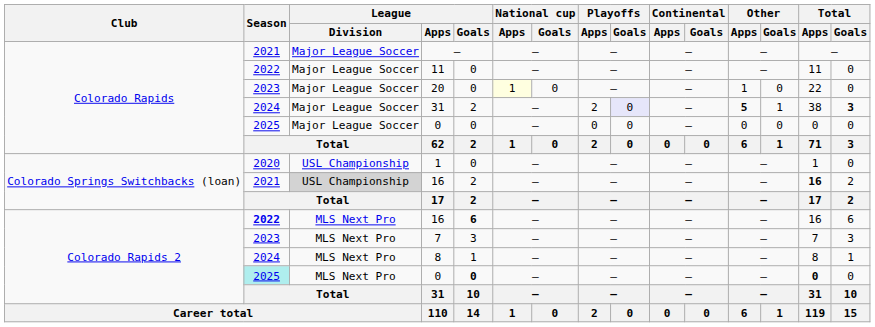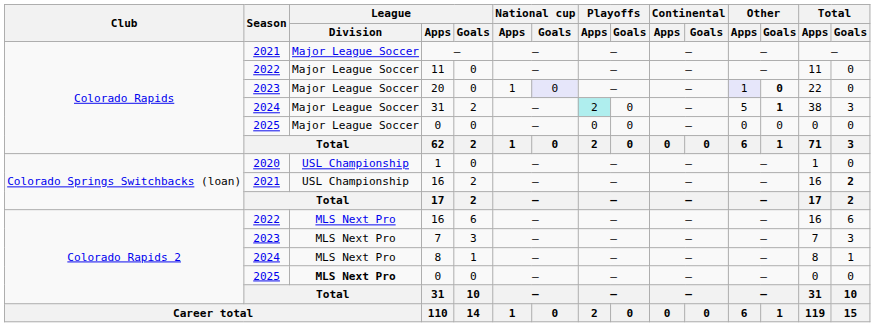(512, 88) lightyellow background -> (512, 88) no background
(555, 88) no background -> (555, 88) lavender background
(744, 88) no background -> (744, 88) lavender background
(780, 88) normal -> (780, 88) bold
(594, 107) no background -> (594, 107) paleturquoise background
(630, 107) lavender background -> (630, 107) no background
(744, 107) bold -> (744, 107) normal
(780, 107) normal -> (780, 107) bold
(851, 107) bold -> (851, 107) normal
(356, 182) lightgrey background -> (356, 182) no background
(815, 182) bold -> (815, 182) normal
(851, 182) normal -> (851, 182) bold
(267, 219) bold -> (267, 219) normal
(473, 219) bold -> (473, 219) normal
(267, 275) paleturquoise background -> (267, 275) no background
(356, 275) normal -> (356, 275) bold
(473, 275) bold -> (473, 275) normal
(815, 275) bold -> (815, 275) normal
